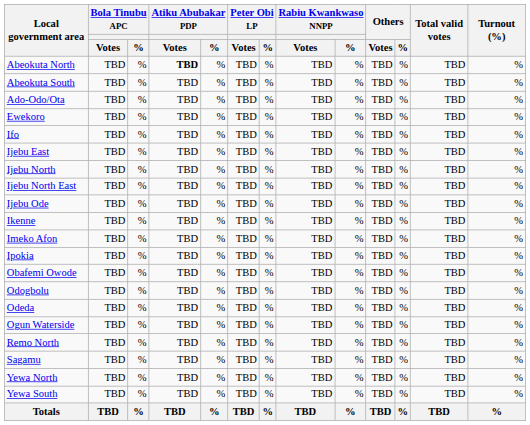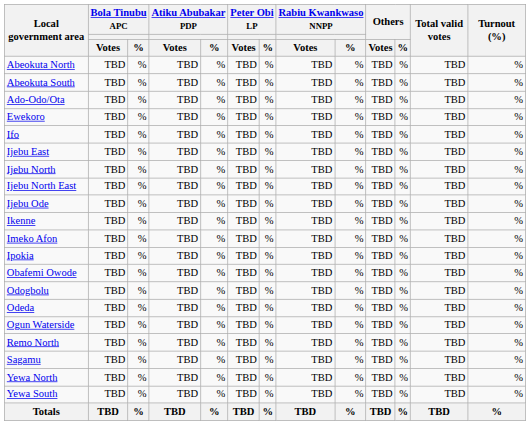(187, 65) bold -> (188, 65) normal
